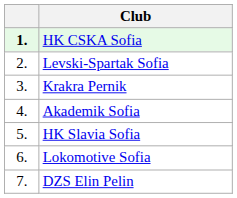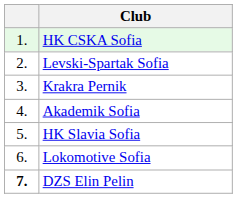(22, 39) bold -> (22, 39) normal
(22, 181) normal -> (22, 181) bold
